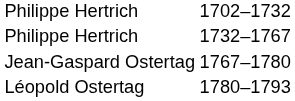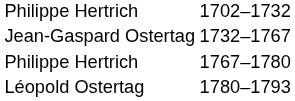(71, 36) Philippe Hertrich -> (100, 36) Jean-Gaspard Ostertag
(100, 61) Jean-Gaspard Ostertag -> (71, 61) Philippe Hertrich
